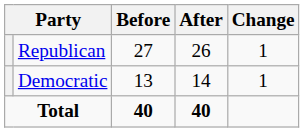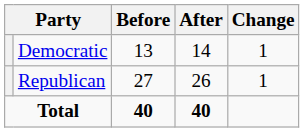rows swapped: (62, 50) <-> (63, 80)
